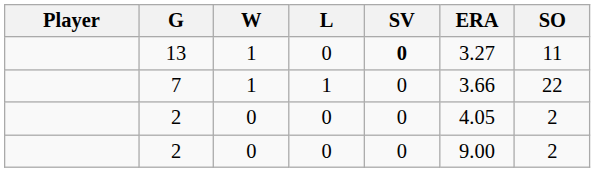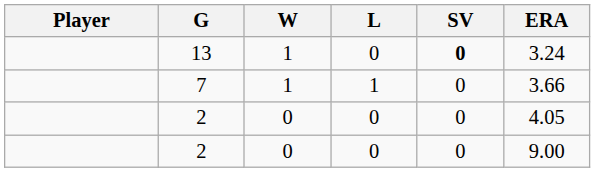- column: (552, 20)
(477, 53) 3.27 -> (547, 53) 3.24
